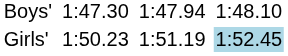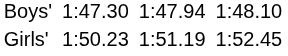(249, 39) lightblue background -> (249, 39) no background
